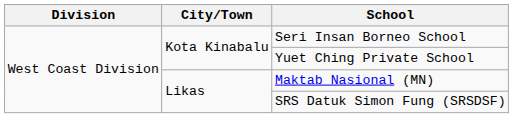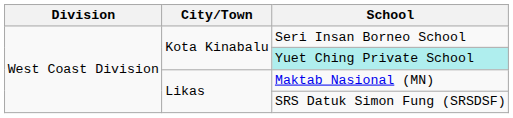(374, 59) no background -> (374, 59) paleturquoise background
